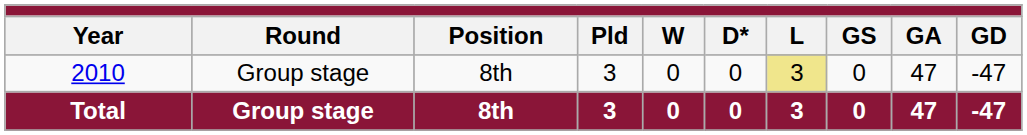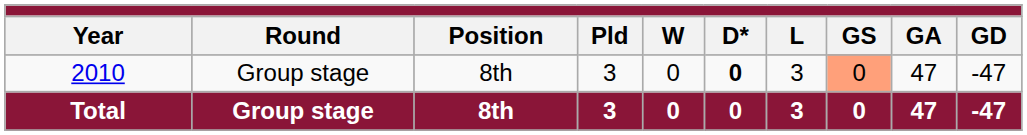(735, 73) normal -> (735, 73) bold
(797, 73) khaki background -> (797, 73) no background
(859, 73) no background -> (859, 73) lightsalmon background
